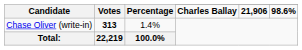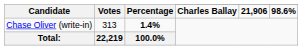(109, 25) bold -> (109, 25) normal
(150, 25) normal -> (150, 25) bold
